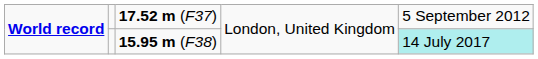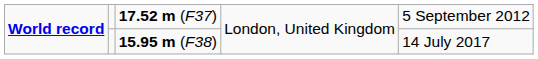(446, 41) paleturquoise background -> (446, 41) no background
